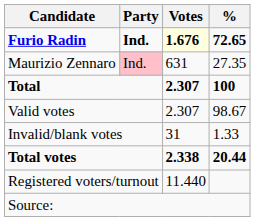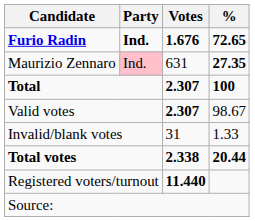(182, 39) lightyellow background -> (182, 39) no background
(230, 63) normal -> (229, 63) bold
(182, 110) normal -> (182, 110) bold
(186, 181) normal -> (186, 181) bold
